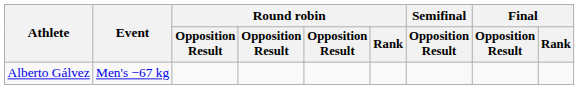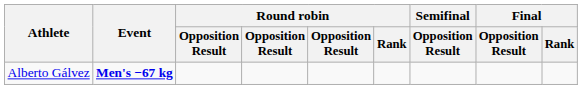(133, 73) normal -> (134, 73) bold
